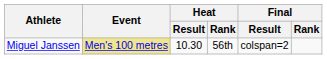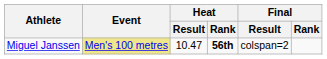(189, 46) 10.30 -> (189, 46) 10.47
(223, 46) normal -> (223, 46) bold
